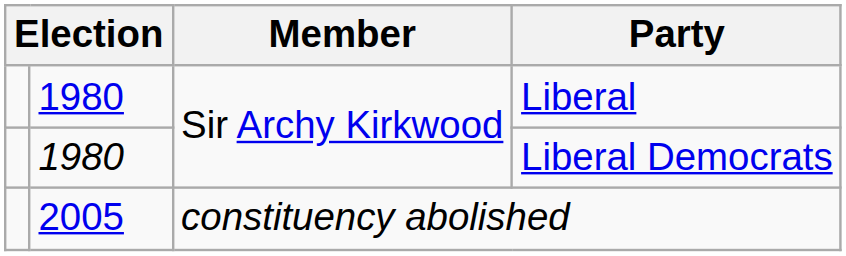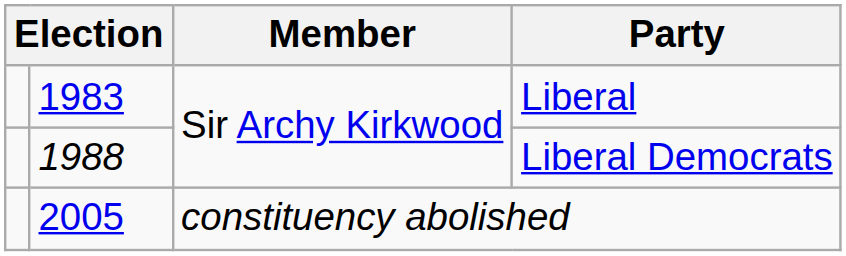(81, 95) 1980 -> (81, 95) 1983
(81, 156) 1980 -> (81, 156) 1988
